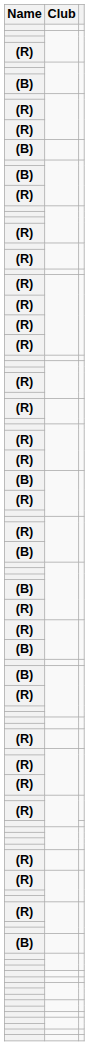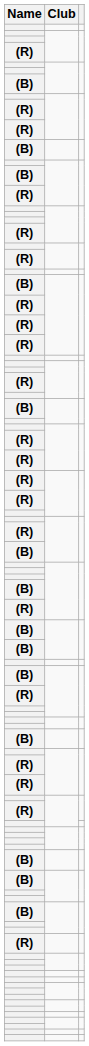(25, 284) (R) -> (25, 284) (B)
(25, 408) (R) -> (25, 408) (B)
(25, 480) (B) -> (25, 480) (R)
(25, 629) (R) -> (25, 629) (B)
(25, 738) (R) -> (25, 738) (B)
(25, 859) (R) -> (25, 859) (B)
(25, 879) (R) -> (25, 879) (B)
(25, 911) (R) -> (25, 911) (B)
(25, 943) (B) -> (25, 943) (R)
